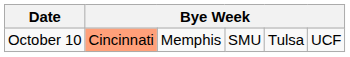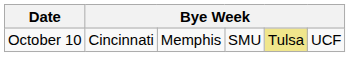(121, 40) lightsalmon background -> (121, 40) no background
(286, 40) no background -> (286, 40) khaki background
